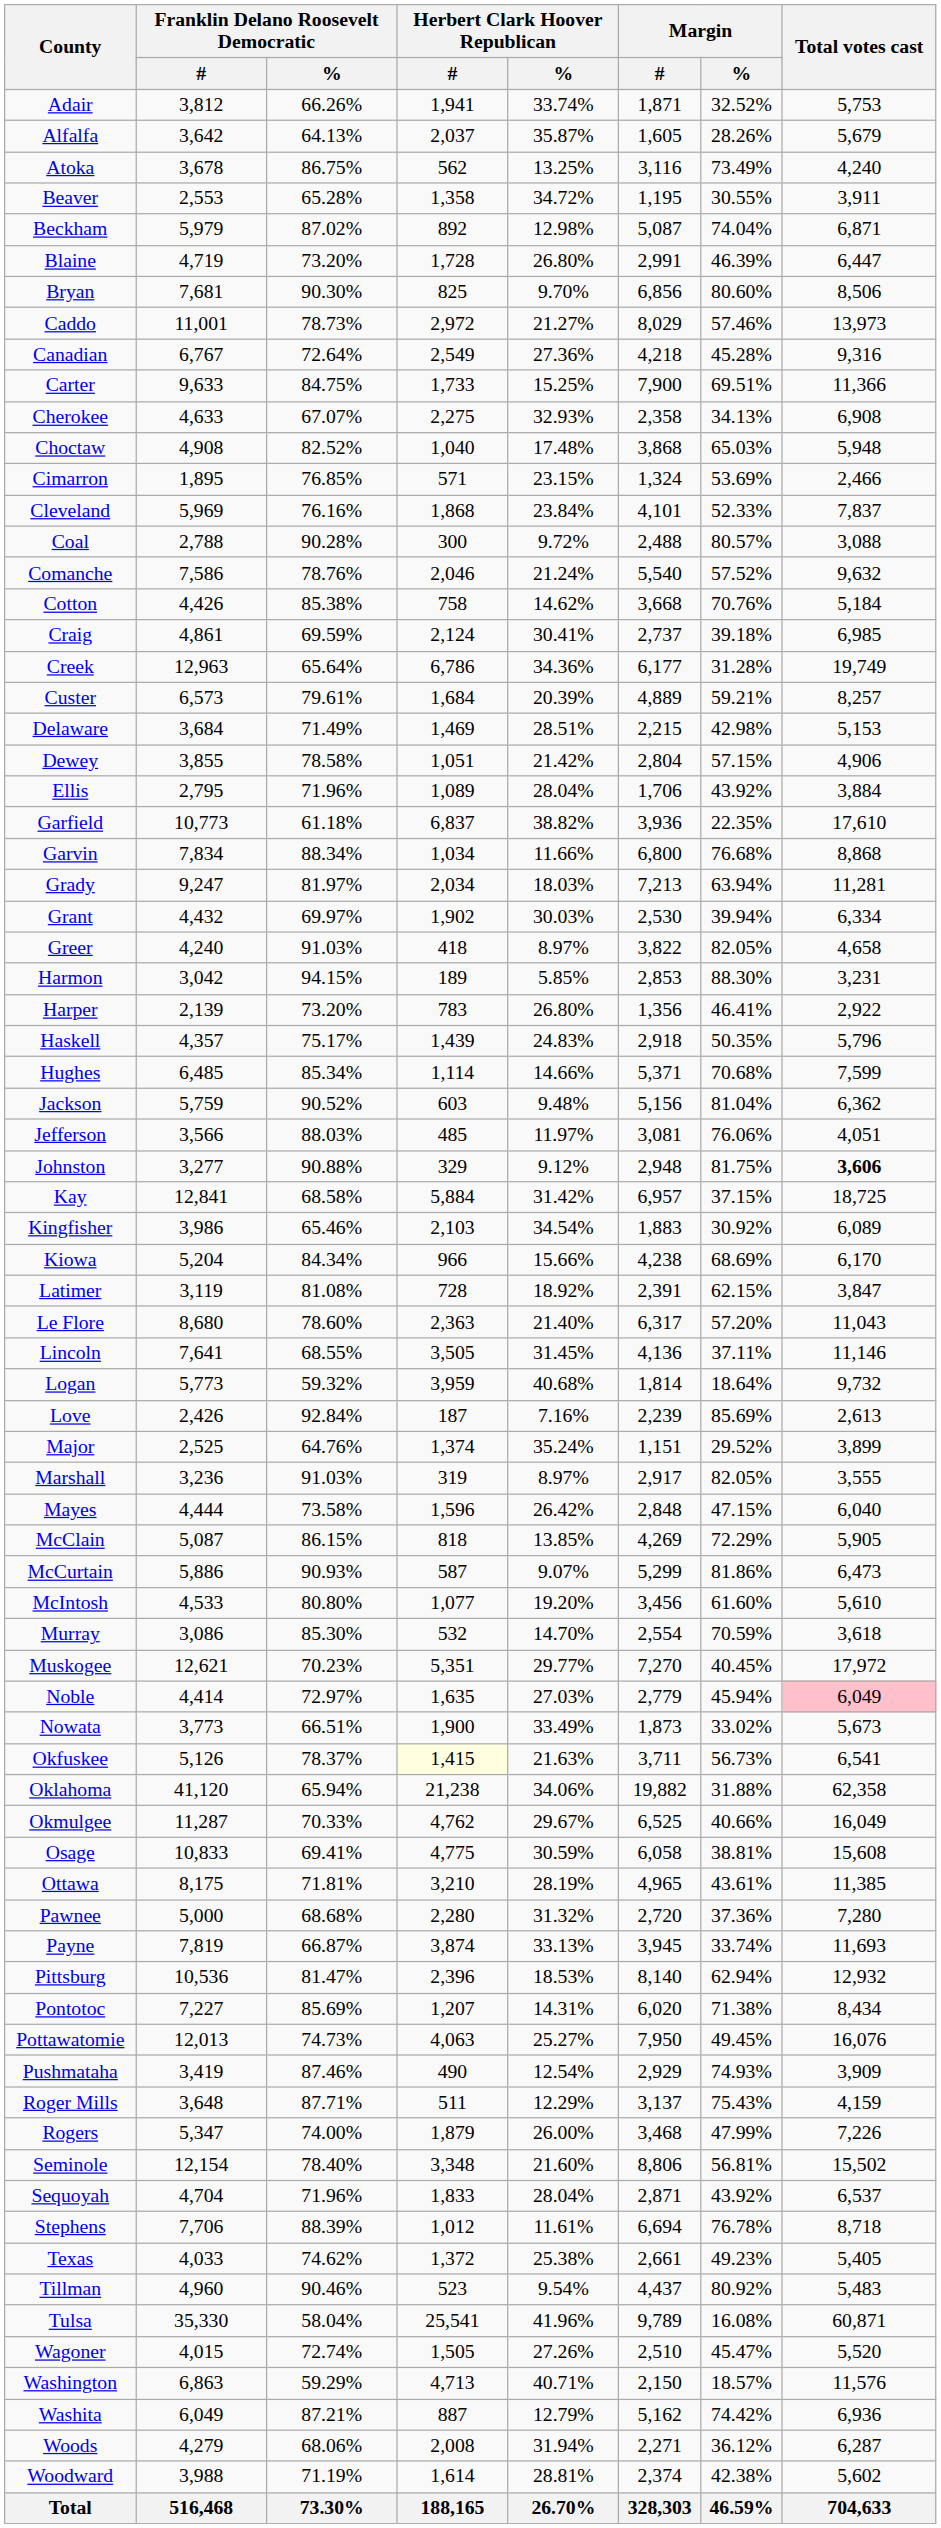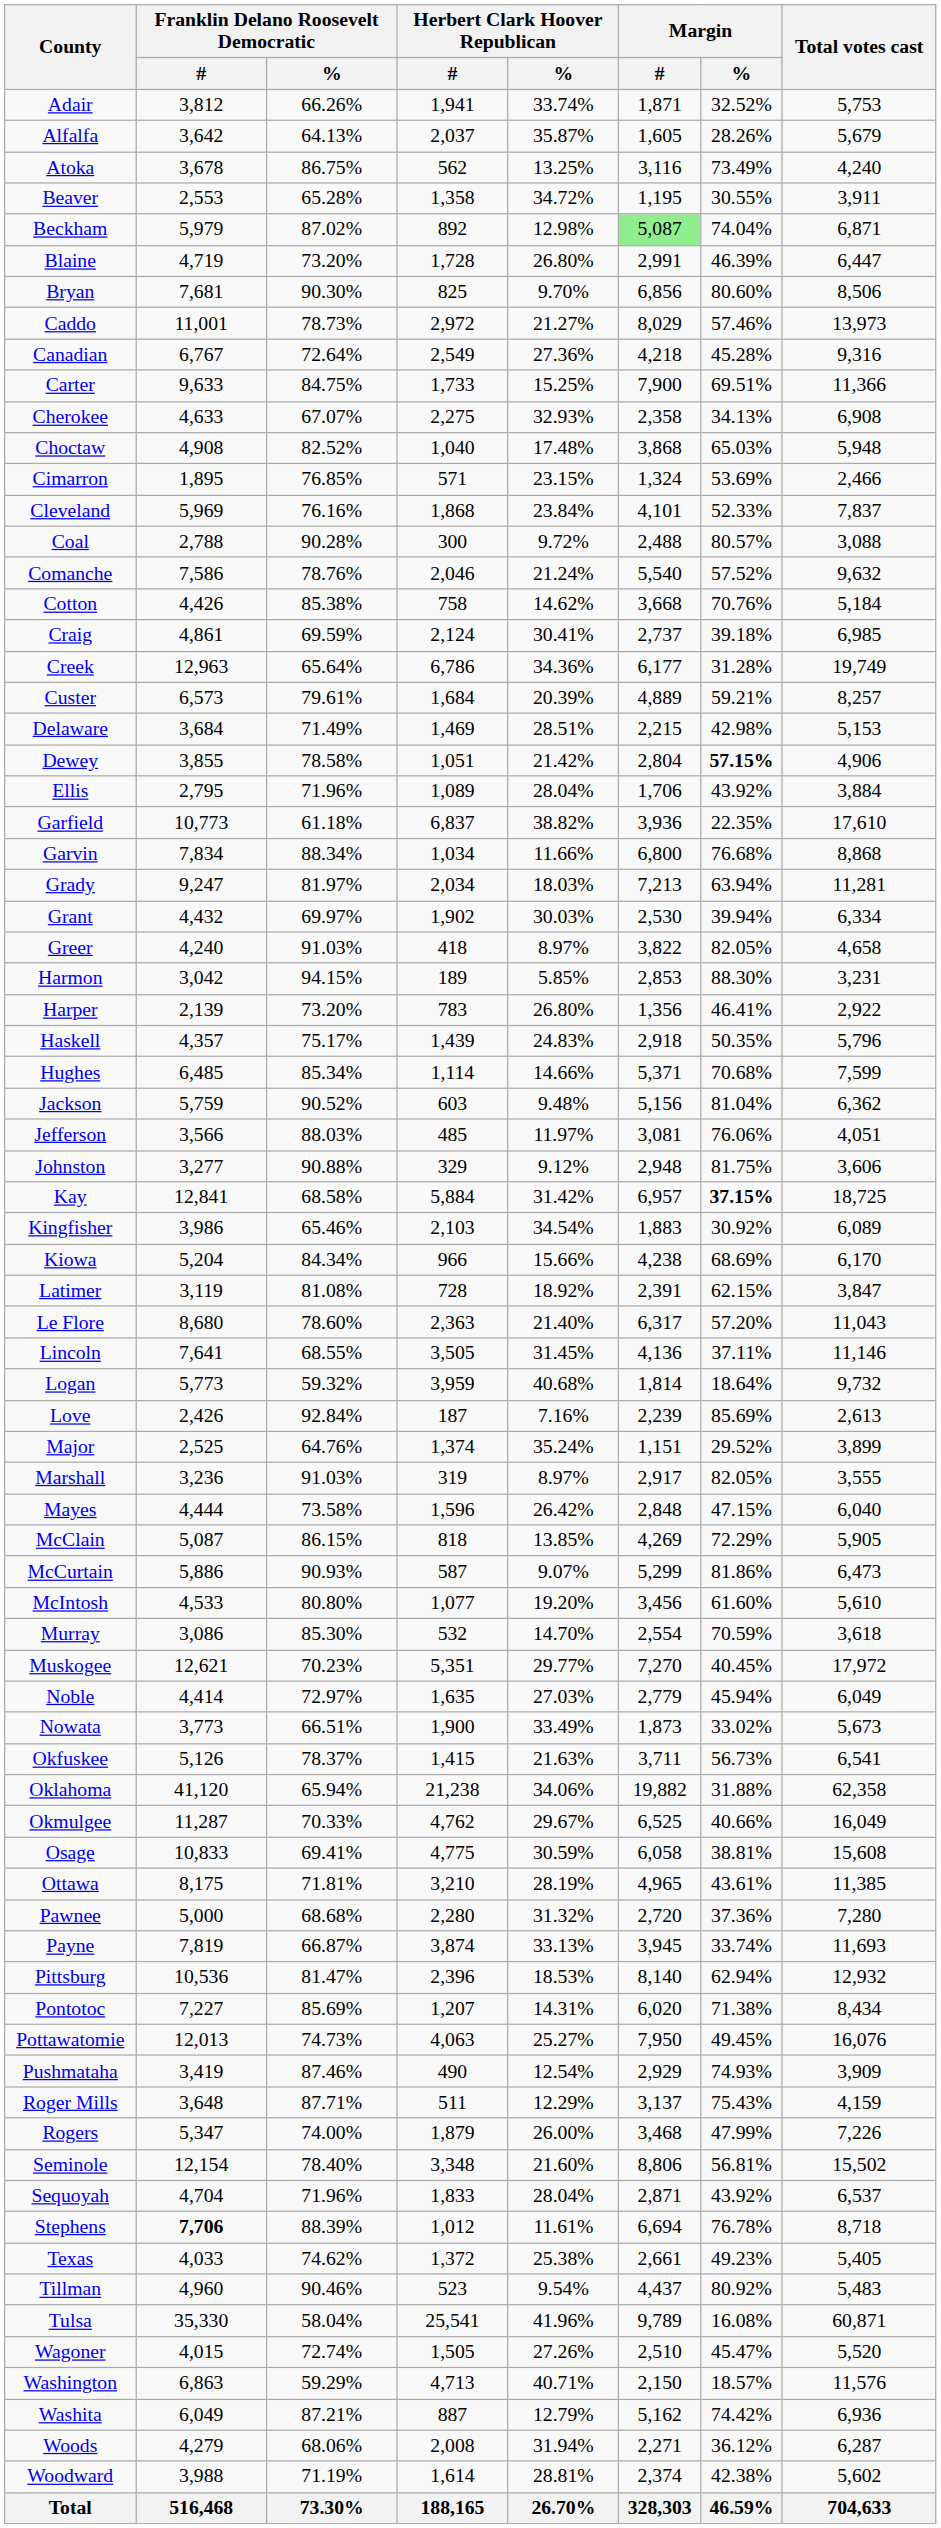(660, 229) no background -> (660, 229) lightgreen background
(741, 760) normal -> (741, 760) bold
(859, 1165) bold -> (859, 1165) normal
(741, 1197) normal -> (741, 1197) bold
(859, 1696) pink background -> (859, 1696) no background
(452, 1758) lightyellow background -> (452, 1758) no background
(201, 2227) normal -> (201, 2227) bold
